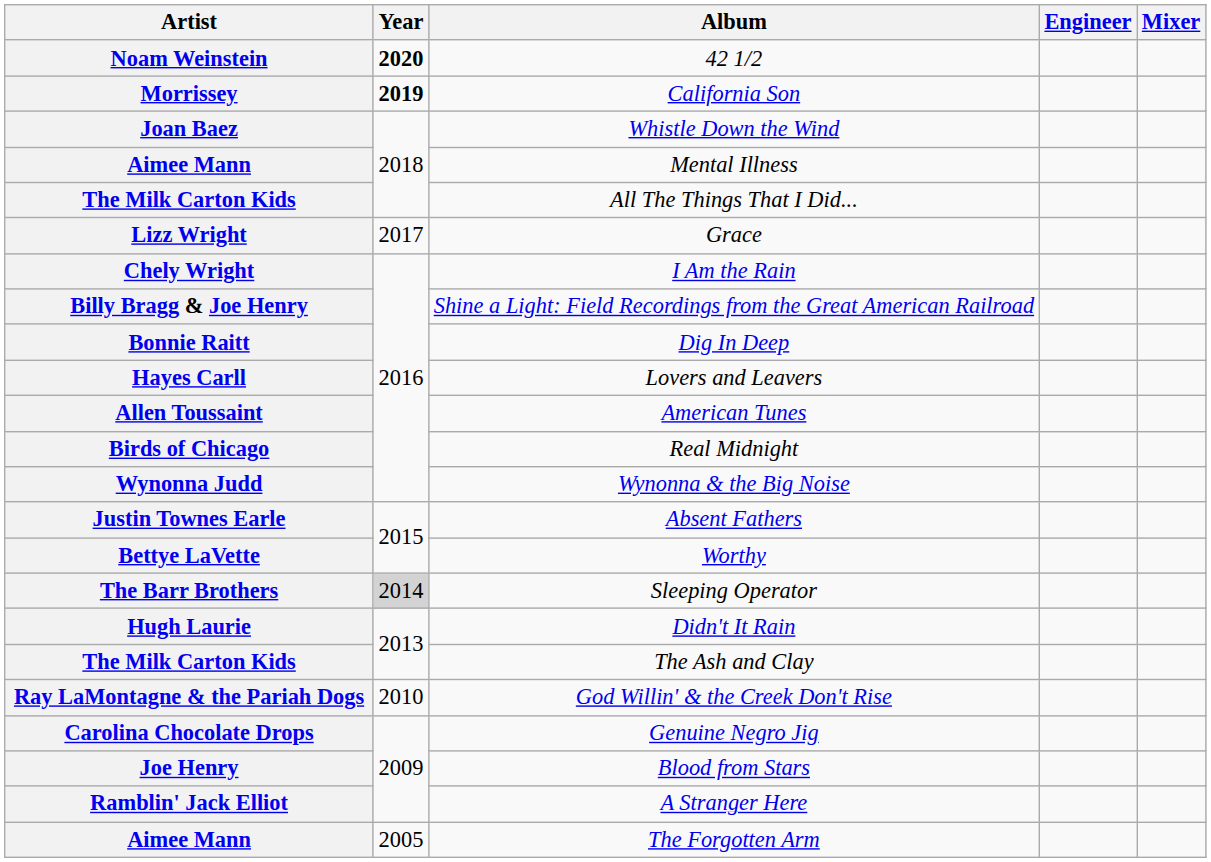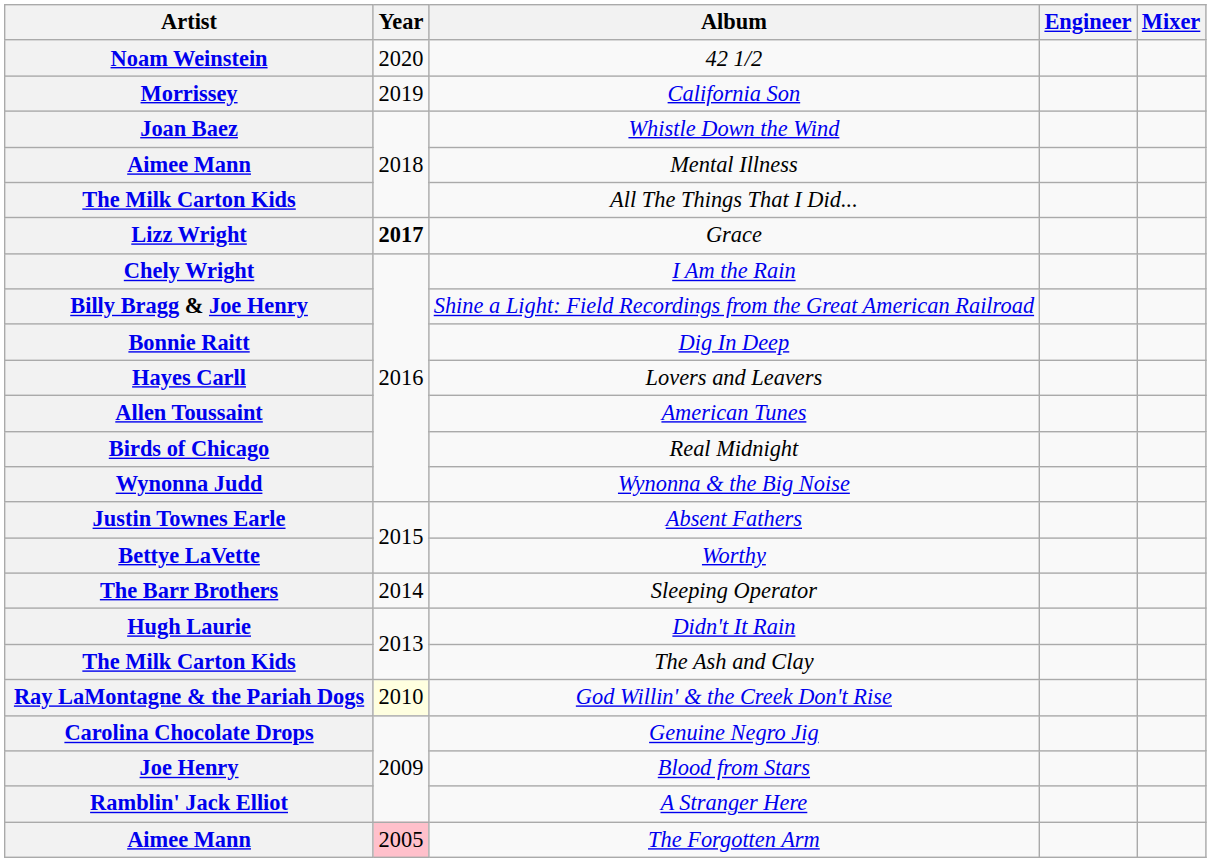(401, 57) bold -> (401, 57) normal
(401, 93) bold -> (401, 93) normal
(401, 235) normal -> (401, 235) bold
(401, 590) lightgrey background -> (401, 590) no background
(401, 697) no background -> (401, 697) lightyellow background
(401, 839) no background -> (401, 839) pink background
